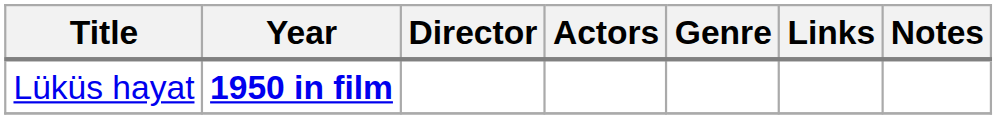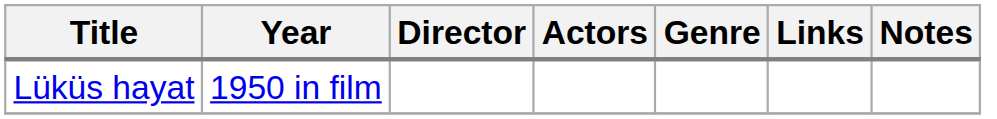(302, 87) bold -> (296, 87) normal
